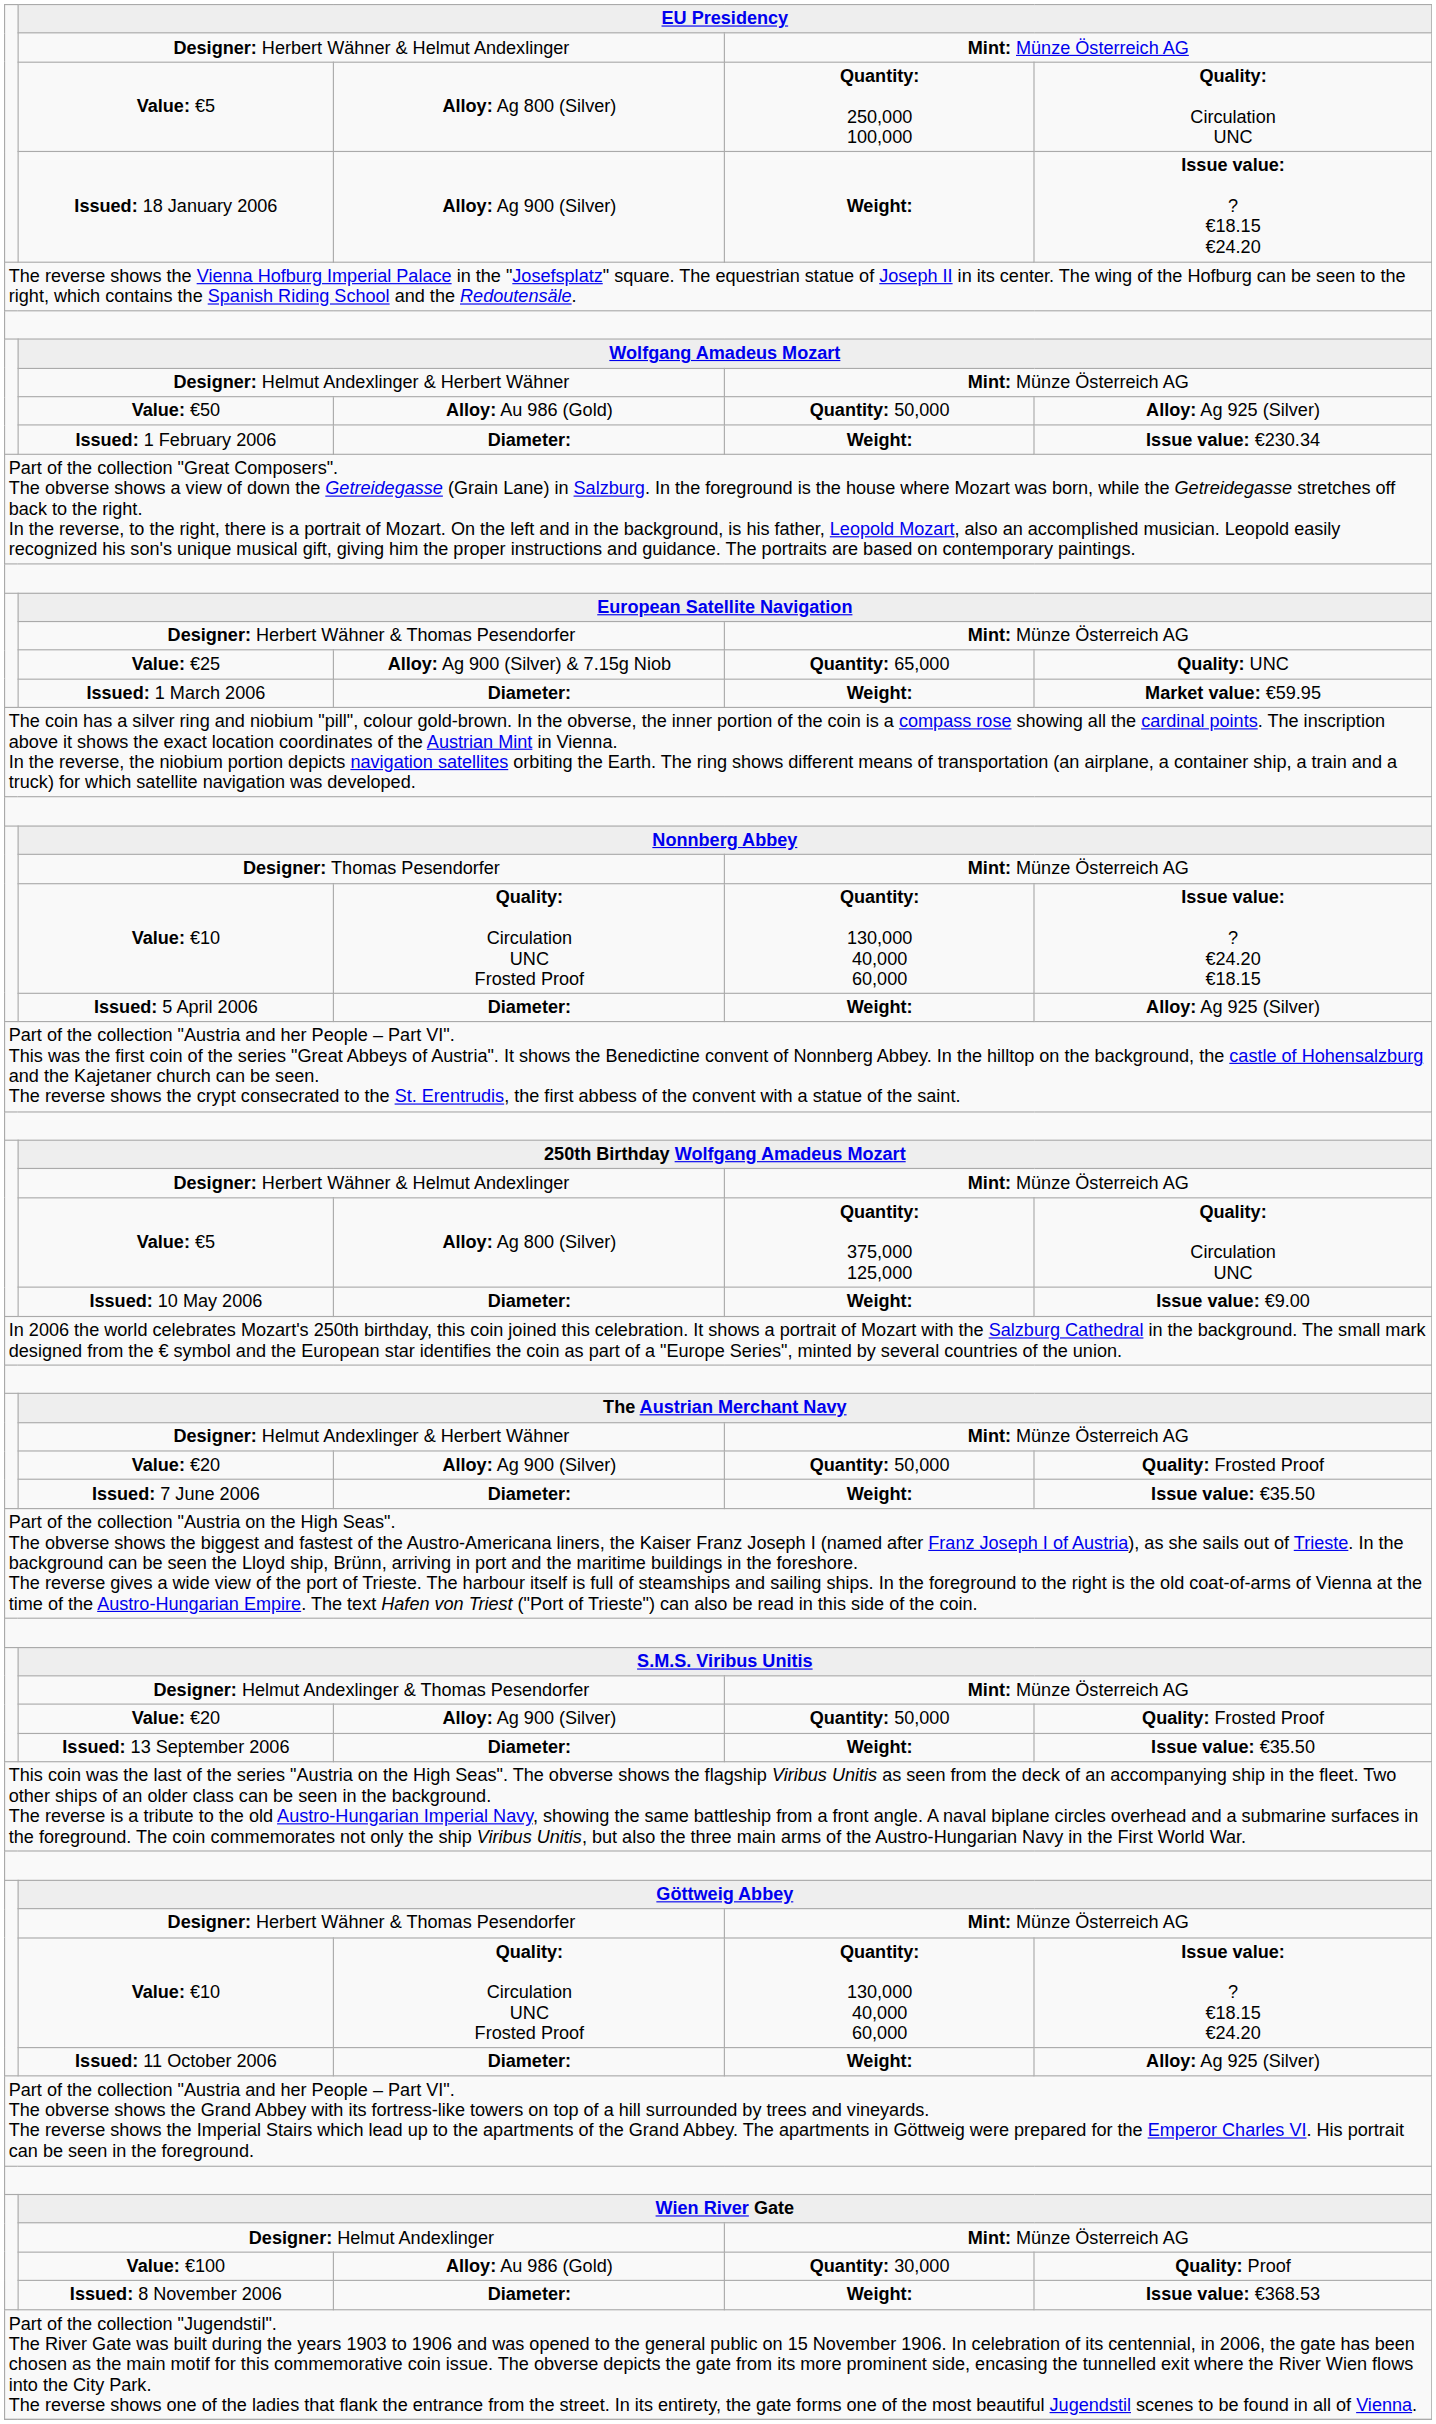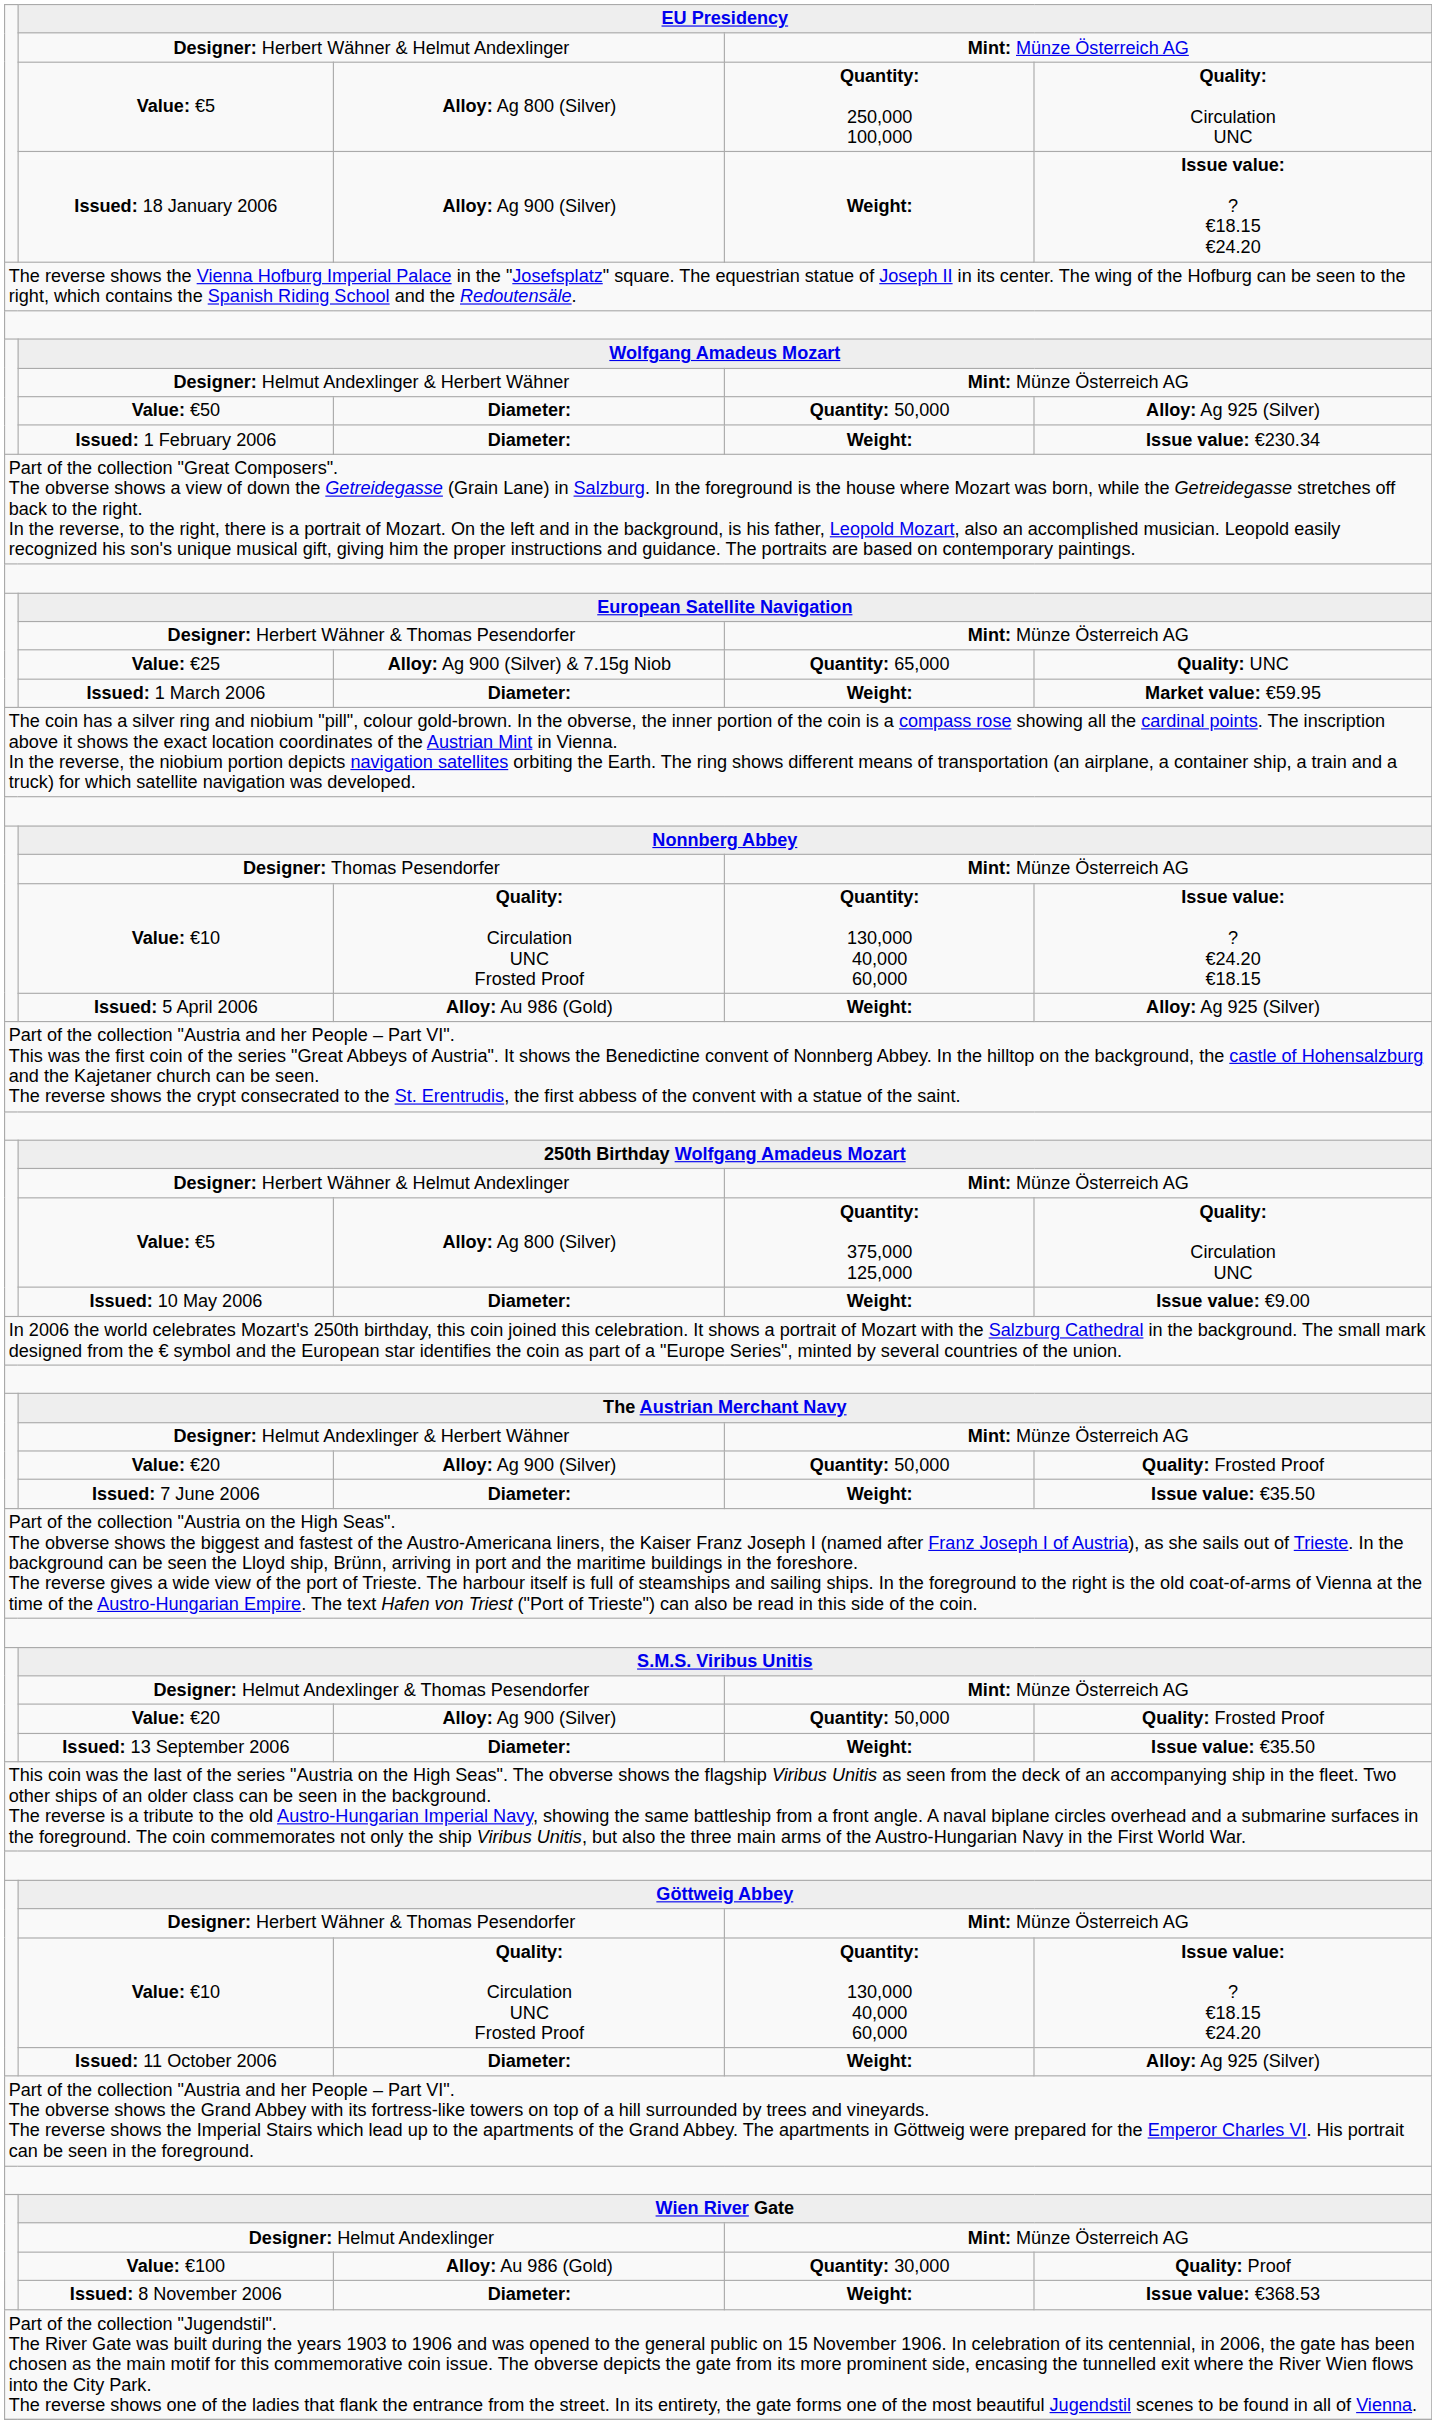(529, 410) Alloy: Au 986 (Gold) -> (529, 410) Diameter:
(529, 1007) Diameter: -> (529, 1007) Alloy: Au 986 (Gold)
